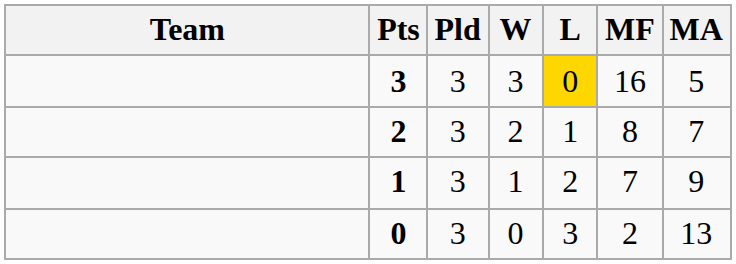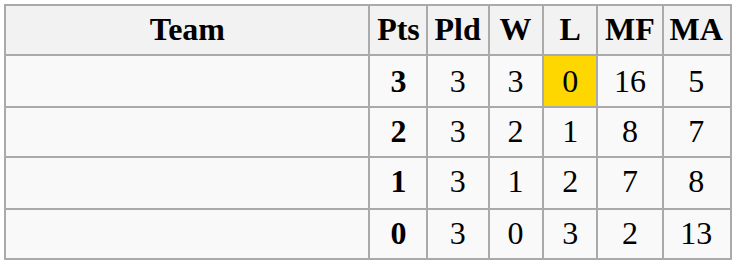(696, 182) 9 -> (696, 182) 8
